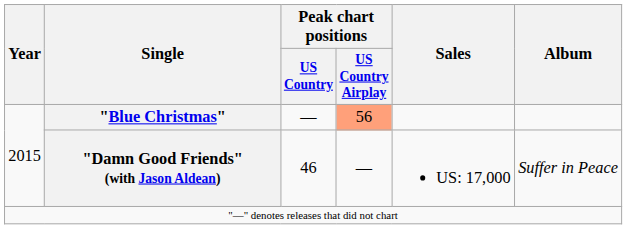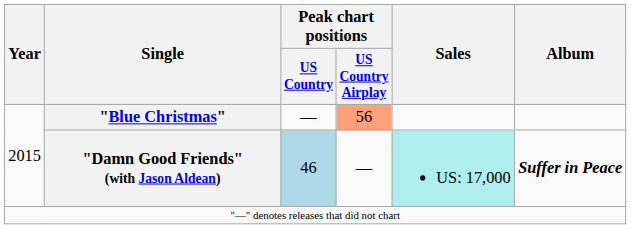(308, 168) no background -> (308, 168) lightblue background
(453, 178) no background -> (453, 178) paleturquoise background
(568, 168) normal -> (570, 168) bold
